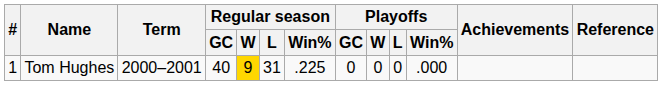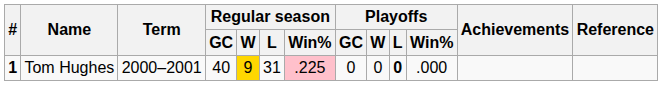(13, 67) normal -> (13, 67) bold
(310, 67) no background -> (310, 67) pink background
(398, 67) normal -> (398, 67) bold
